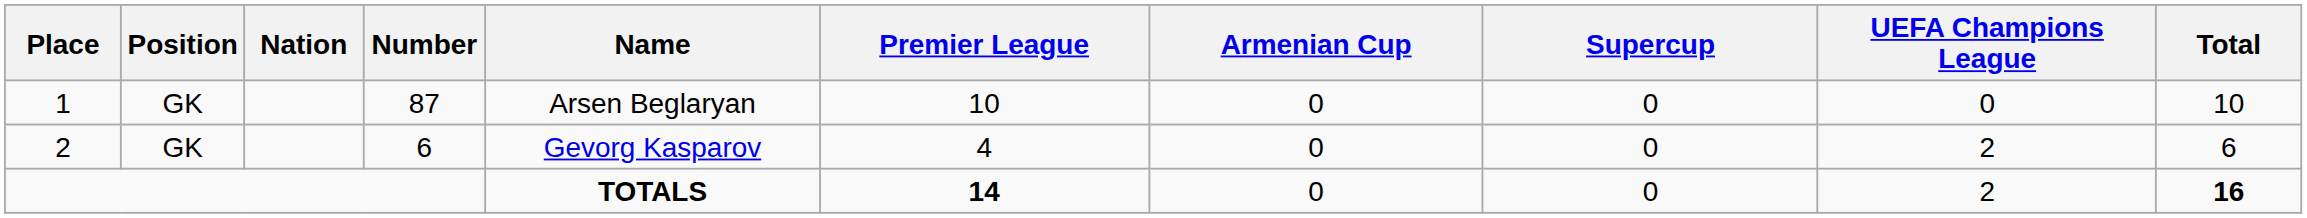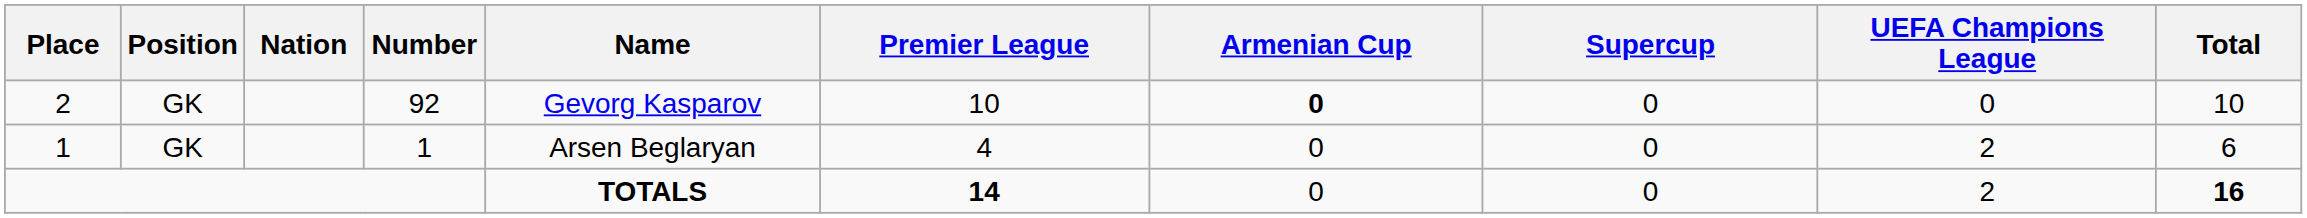(63, 103) 1 -> (63, 103) 2
(424, 103) 87 -> (424, 103) 92
(652, 103) Arsen Beglaryan -> (652, 103) Gevorg Kasparov
(1316, 103) normal -> (1316, 103) bold
(63, 147) 2 -> (63, 147) 1
(424, 147) 6 -> (424, 147) 1
(652, 147) Gevorg Kasparov -> (652, 147) Arsen Beglaryan
